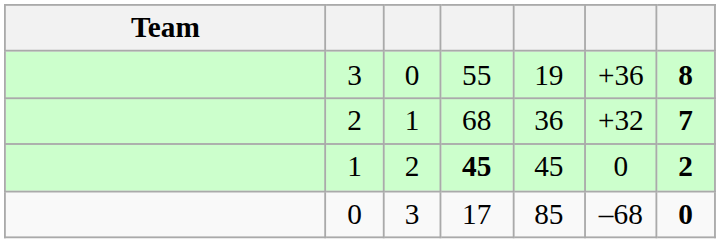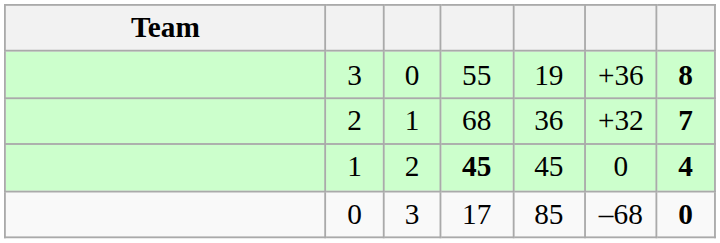(686, 167) 2 -> (686, 167) 4
